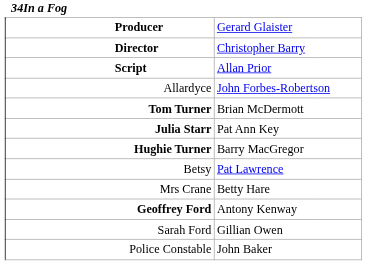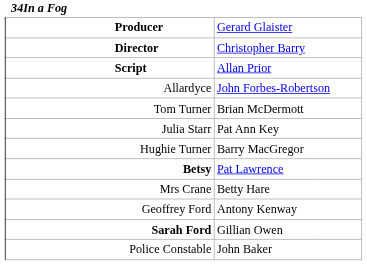(180, 108) bold -> (183, 108) normal
(183, 128) bold -> (186, 128) normal
(173, 149) bold -> (176, 149) normal
(197, 169) normal -> (197, 169) bold
(174, 209) bold -> (176, 209) normal
(184, 229) normal -> (181, 229) bold
